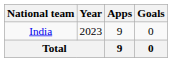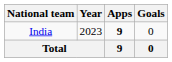(120, 31) normal -> (120, 31) bold
